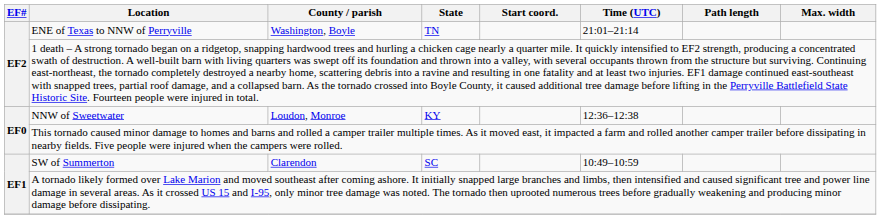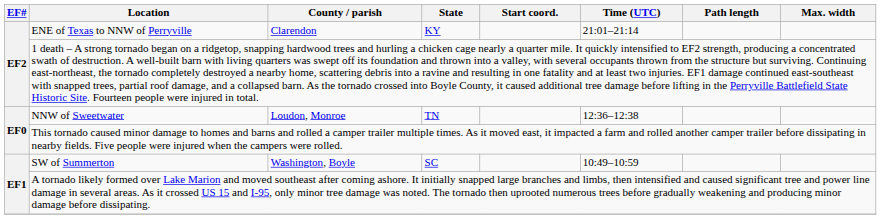(313, 30) Washington, Boyle -> (294, 30) Clarendon
(432, 30) TN -> (433, 30) KY
(433, 115) KY -> (432, 115) TN
(294, 162) Clarendon -> (313, 162) Washington, Boyle
